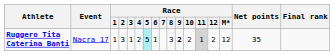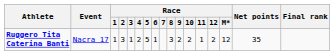(147, 39) paleturquoise background -> (147, 39) no background
(179, 39) bold -> (179, 39) normal
(202, 39) lightgrey background -> (202, 39) no background
